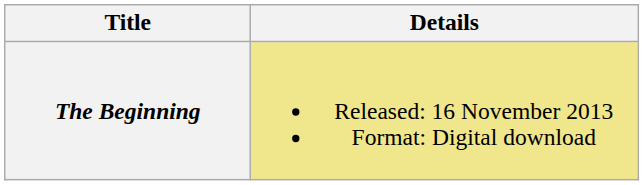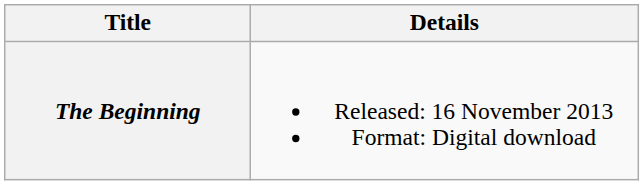(444, 124) khaki background -> (444, 124) no background
